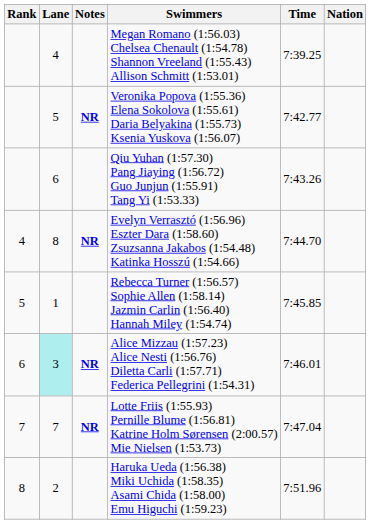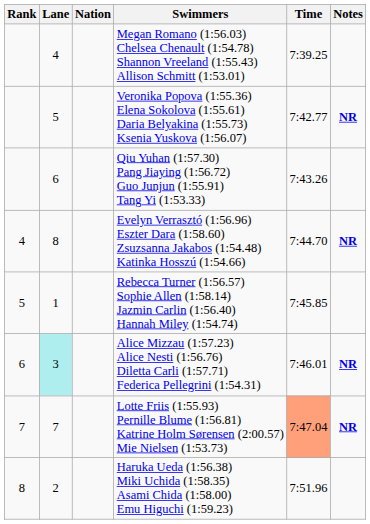columns swapped: (345, 14) <-> (90, 14)
(302, 426) no background -> (308, 426) lightsalmon background
